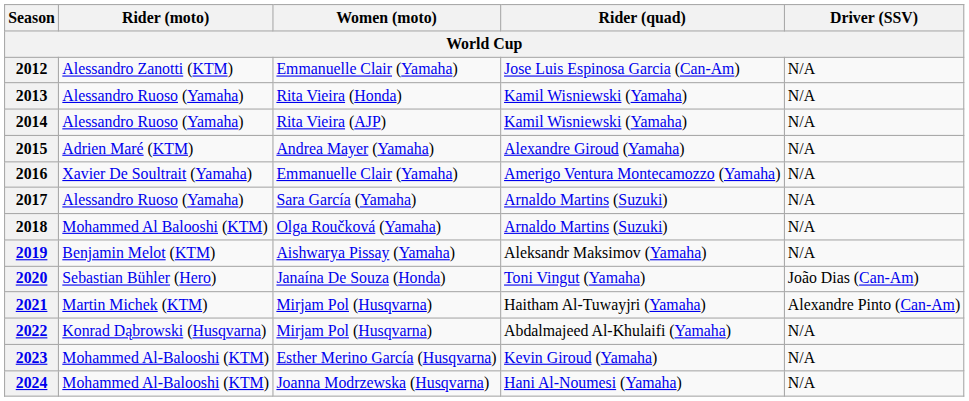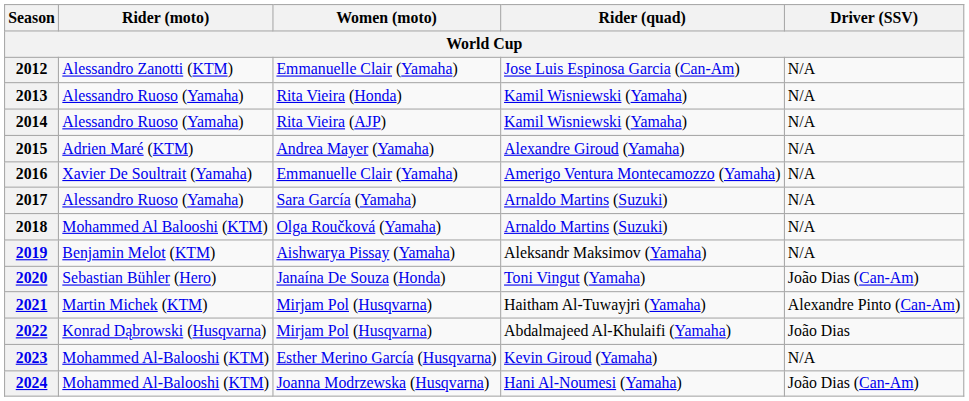(801, 331) N/A -> (819, 331) João Dias
(801, 383) N/A -> (853, 383) João Dias (Can-Am)
